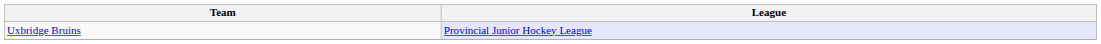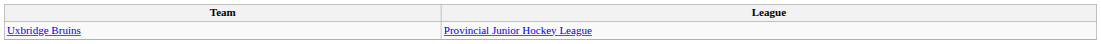(518, 30) lavender background -> (518, 30) no background
